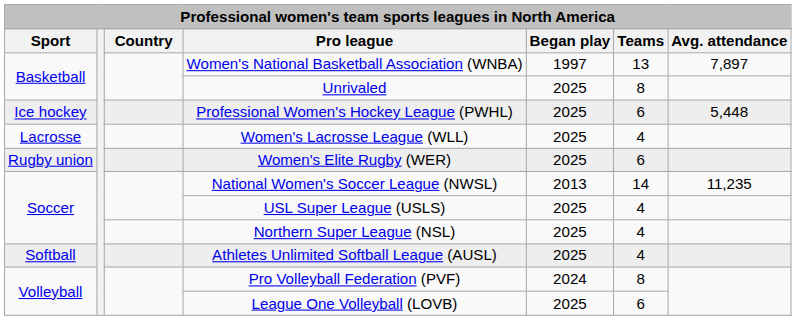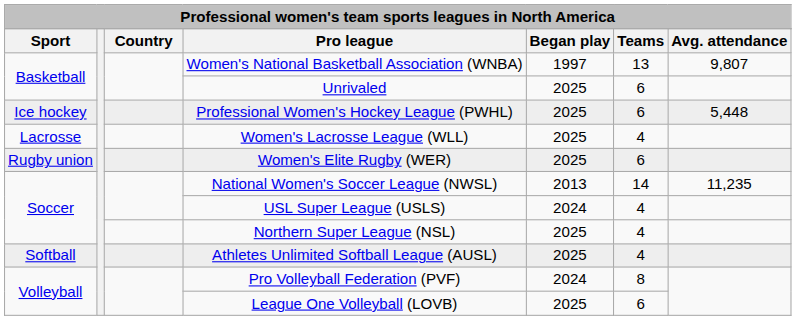(729, 65) 7,897 -> (729, 65) 9,807
(641, 89) 8 -> (641, 89) 6
(570, 208) 2025 -> (570, 208) 2024
